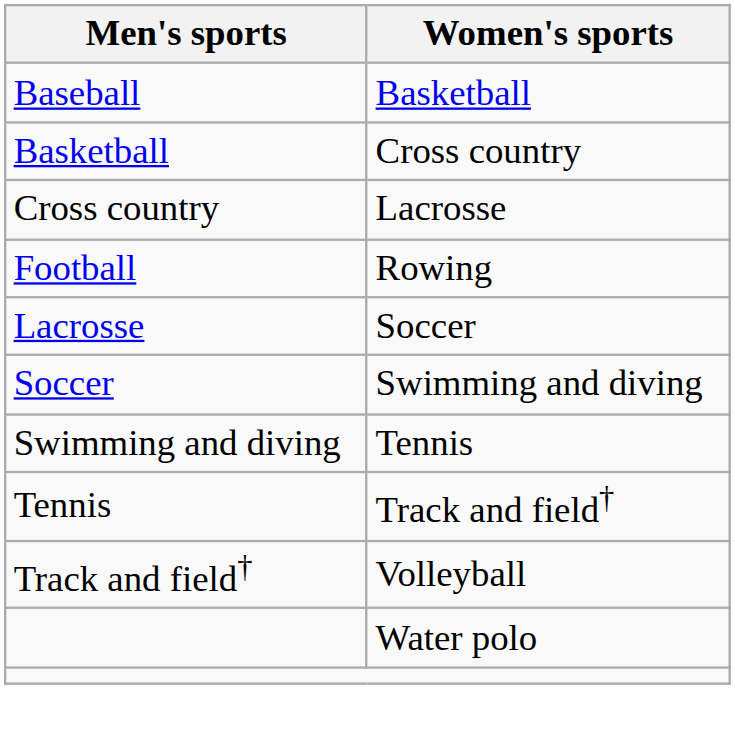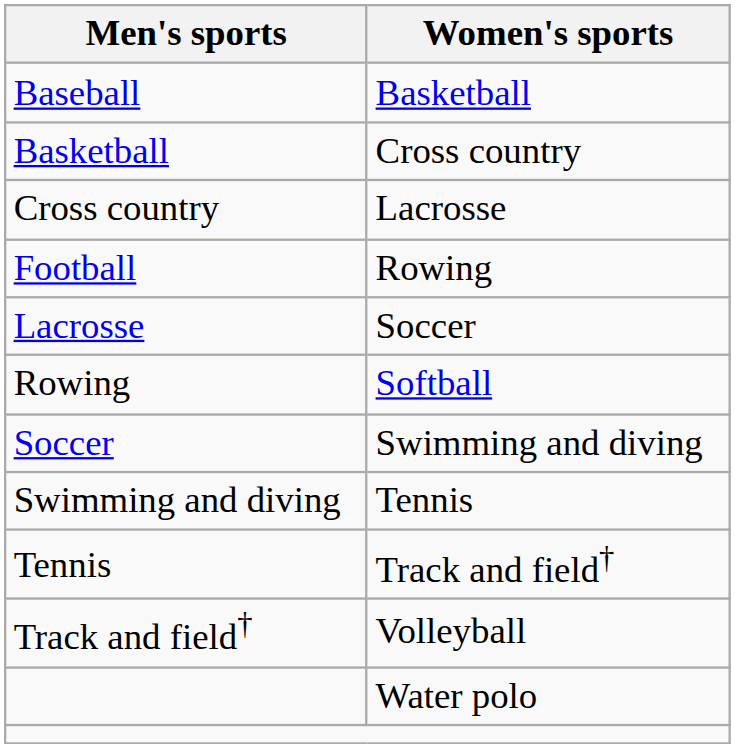+ row: (434, 383)
